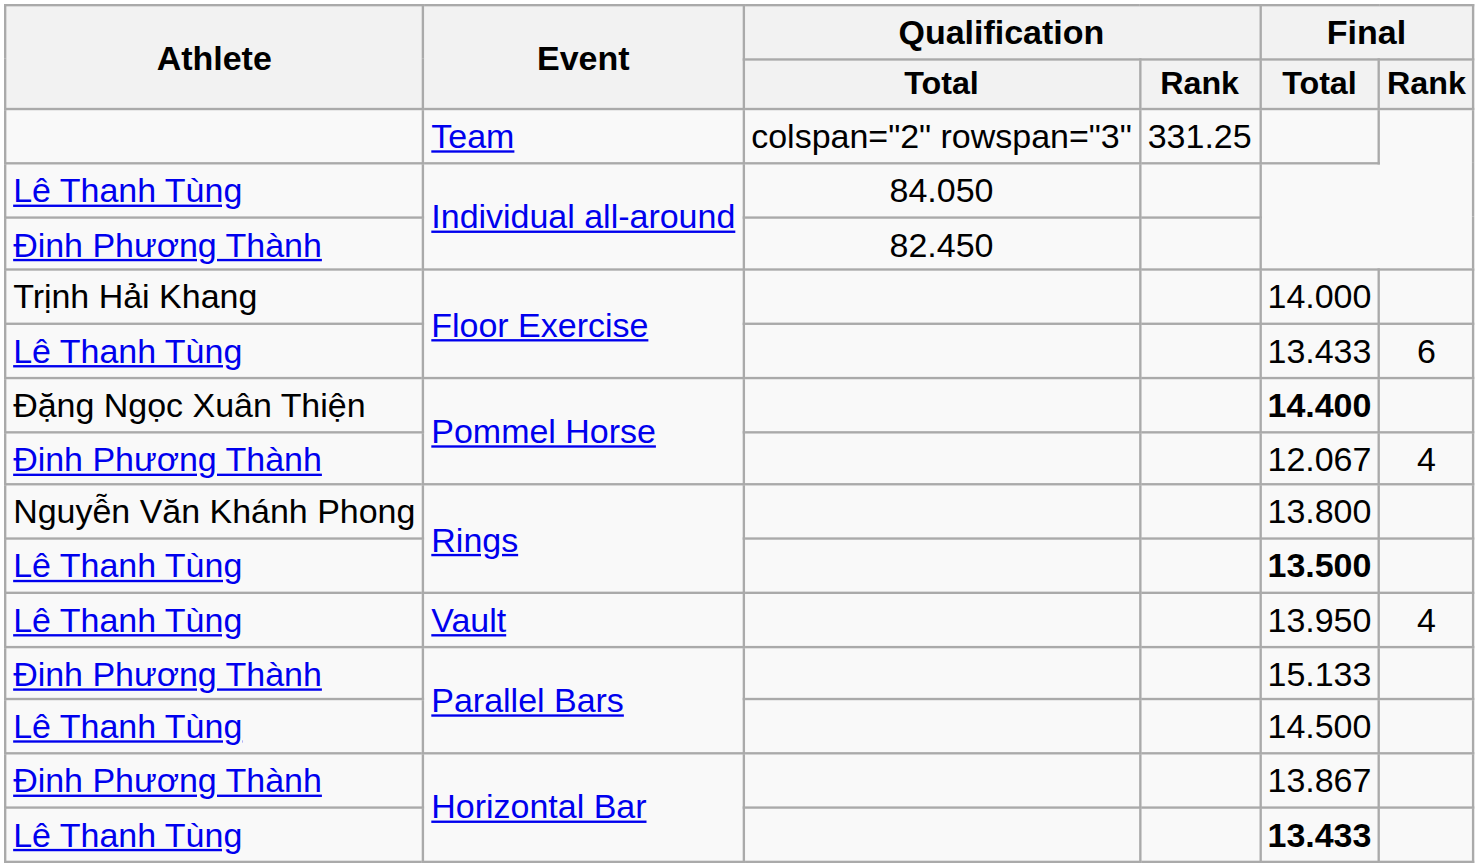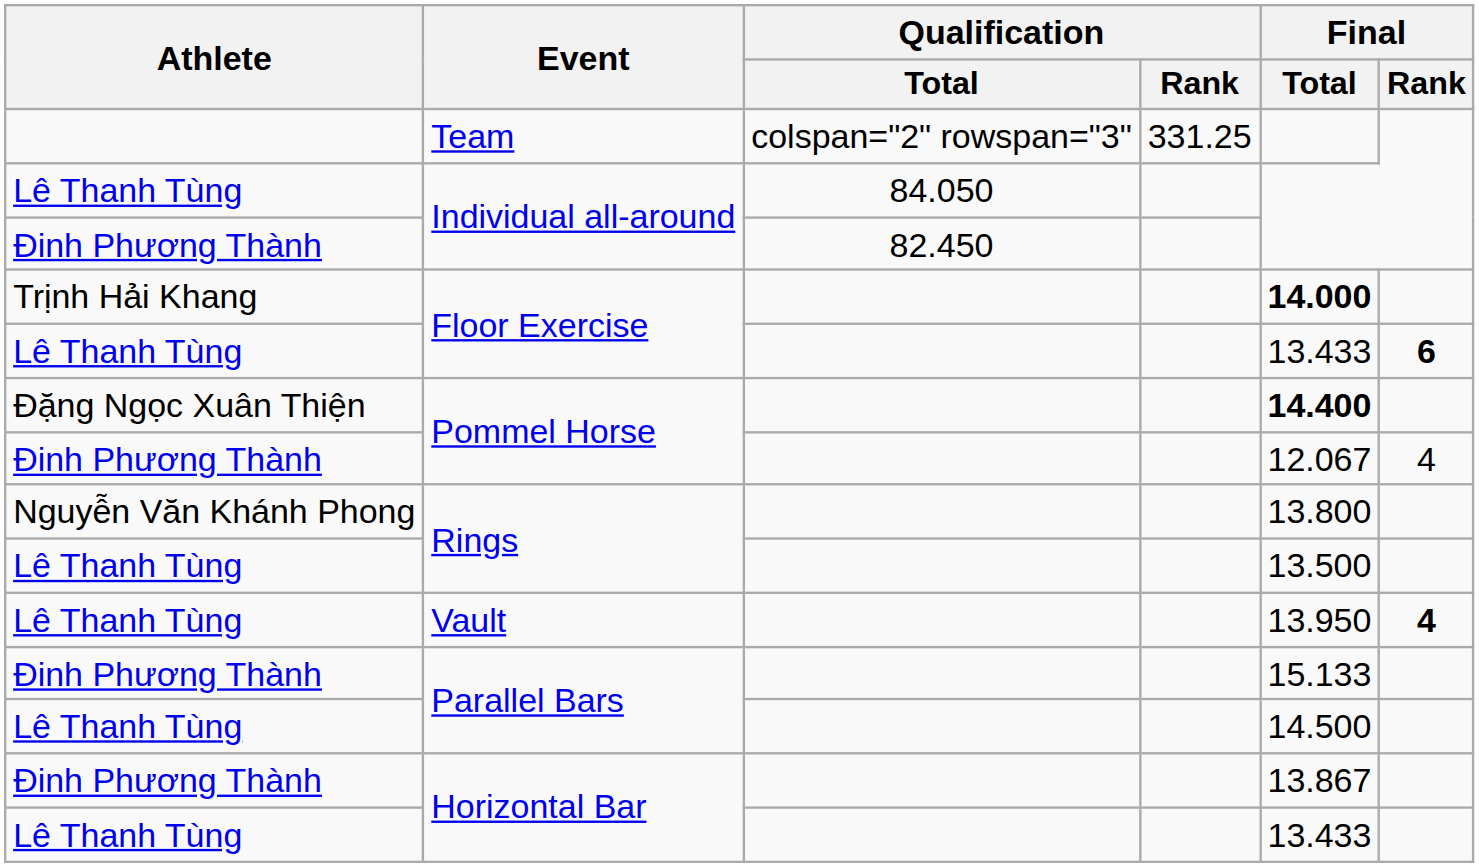(1319, 298) normal -> (1319, 298) bold
(1426, 352) normal -> (1426, 352) bold
(1319, 566) bold -> (1319, 566) normal
(1426, 620) normal -> (1426, 620) bold
(1319, 835) bold -> (1319, 835) normal
